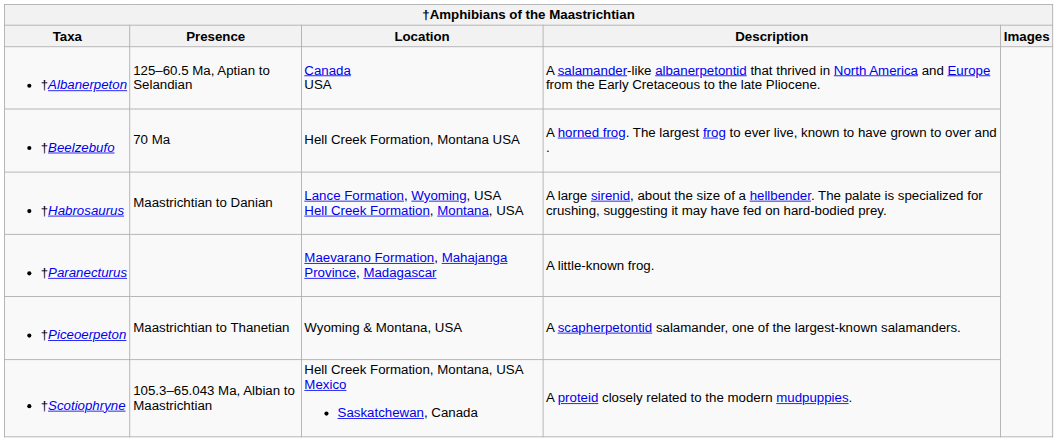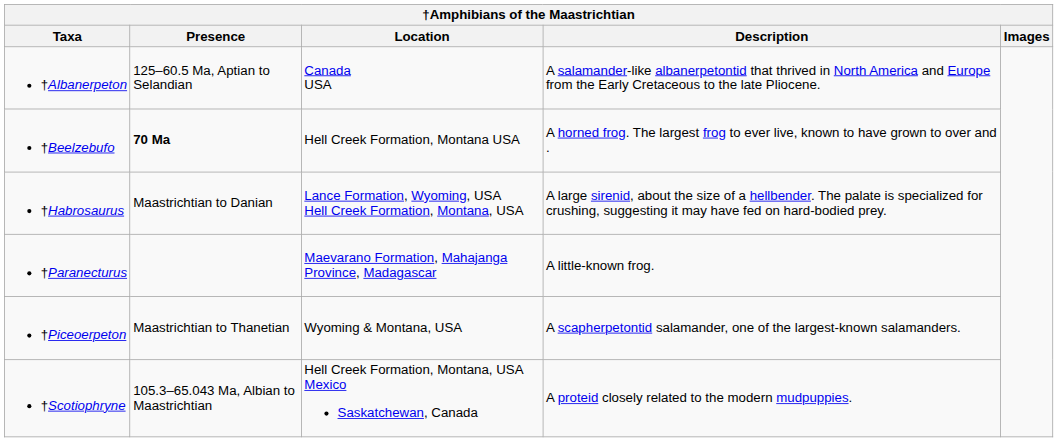(152, 140) normal -> (152, 140) bold
